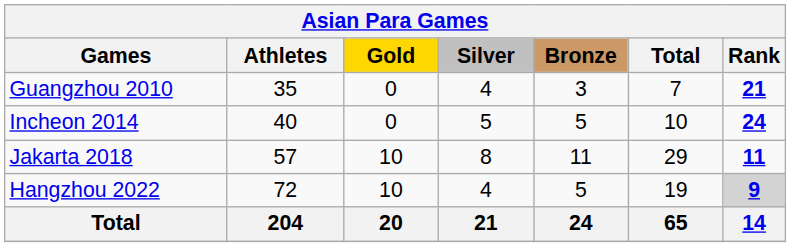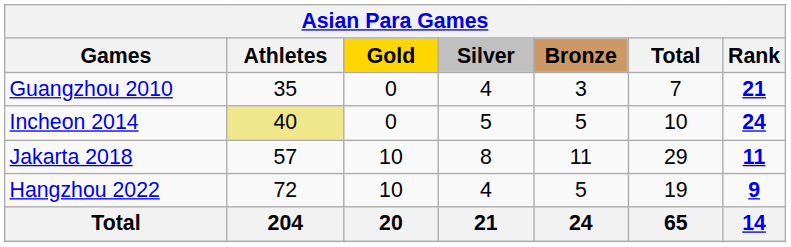(285, 122) no background -> (285, 122) khaki background
(754, 190) lightgrey background -> (754, 190) no background
